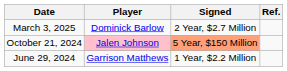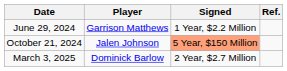rows swapped: (44, 58) <-> (44, 27)
(127, 43) pink background -> (127, 43) no background
